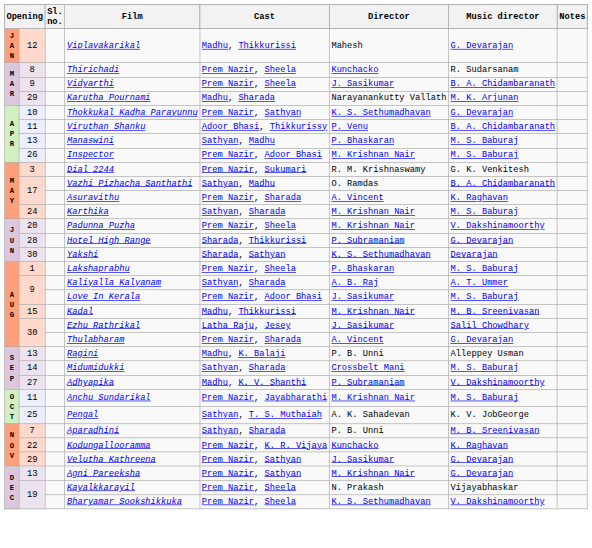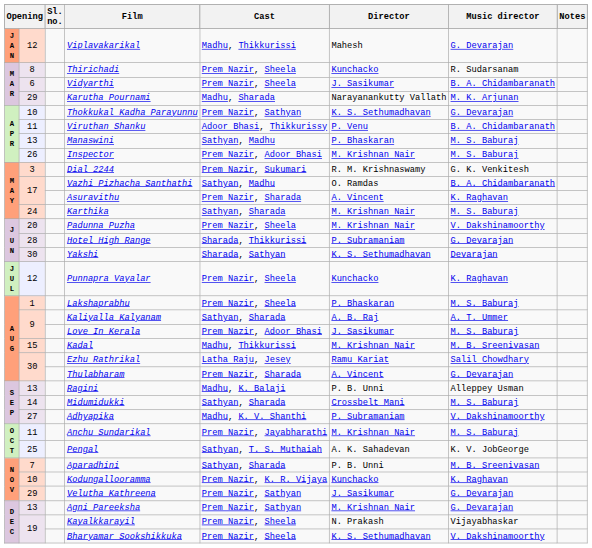(32, 84) 9 -> (32, 84) 6
+ row: (109, 279)
(363, 325) J. Sasikumar -> (360, 360) Ramu Kariat
(32, 445) 22 -> (32, 479) 10
